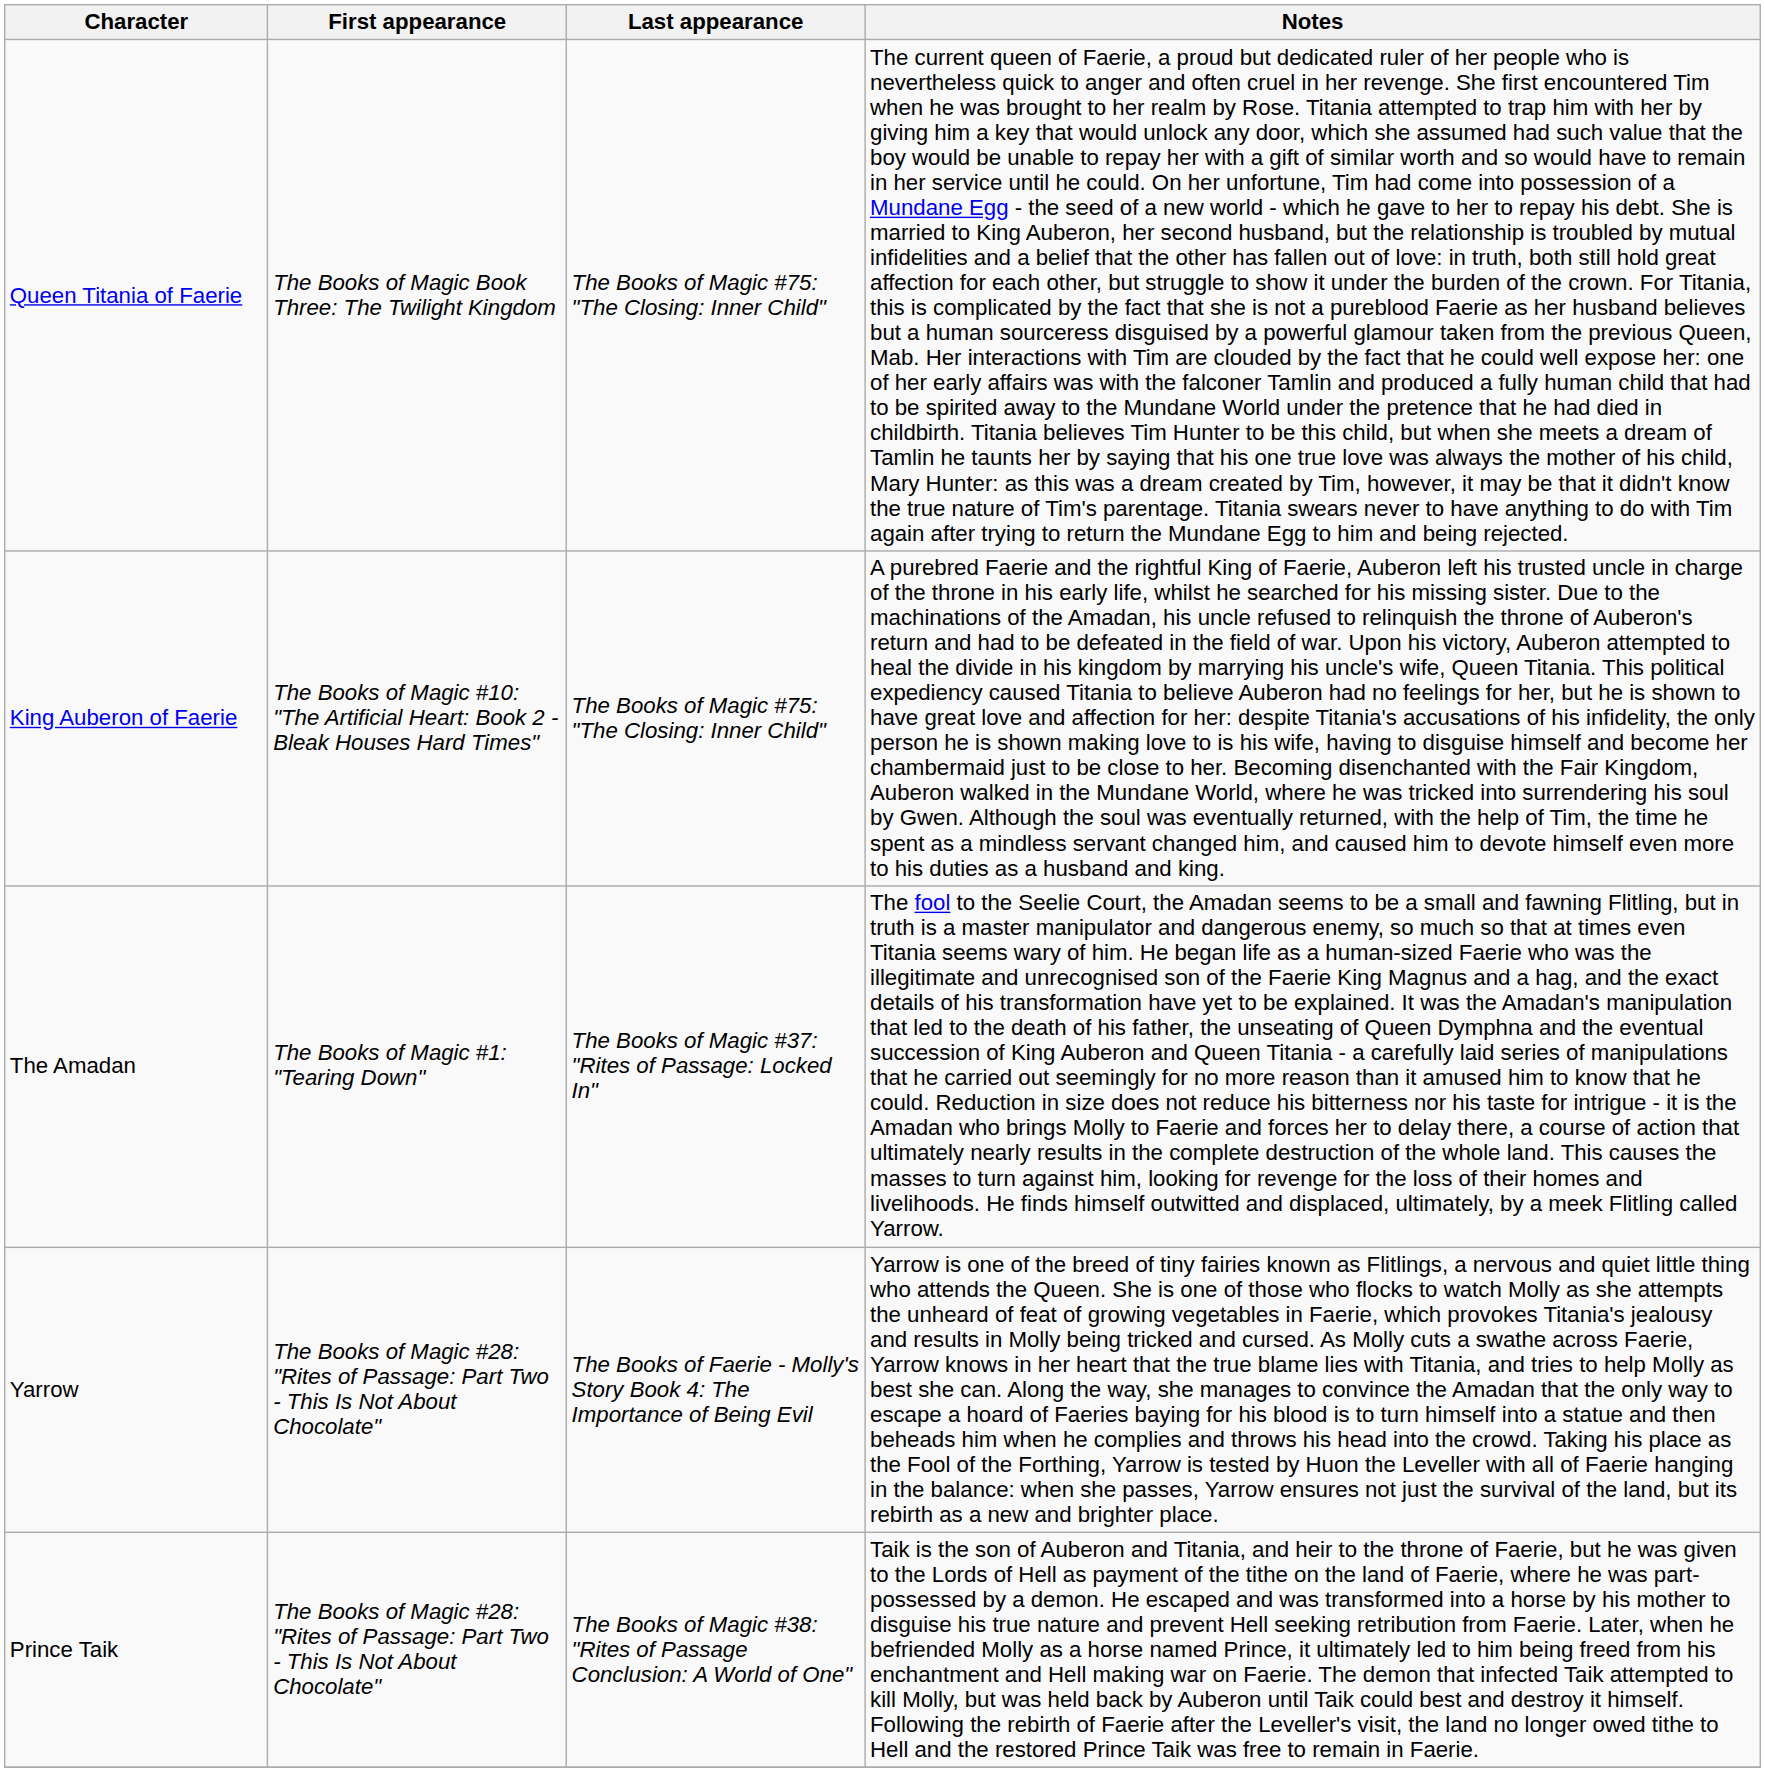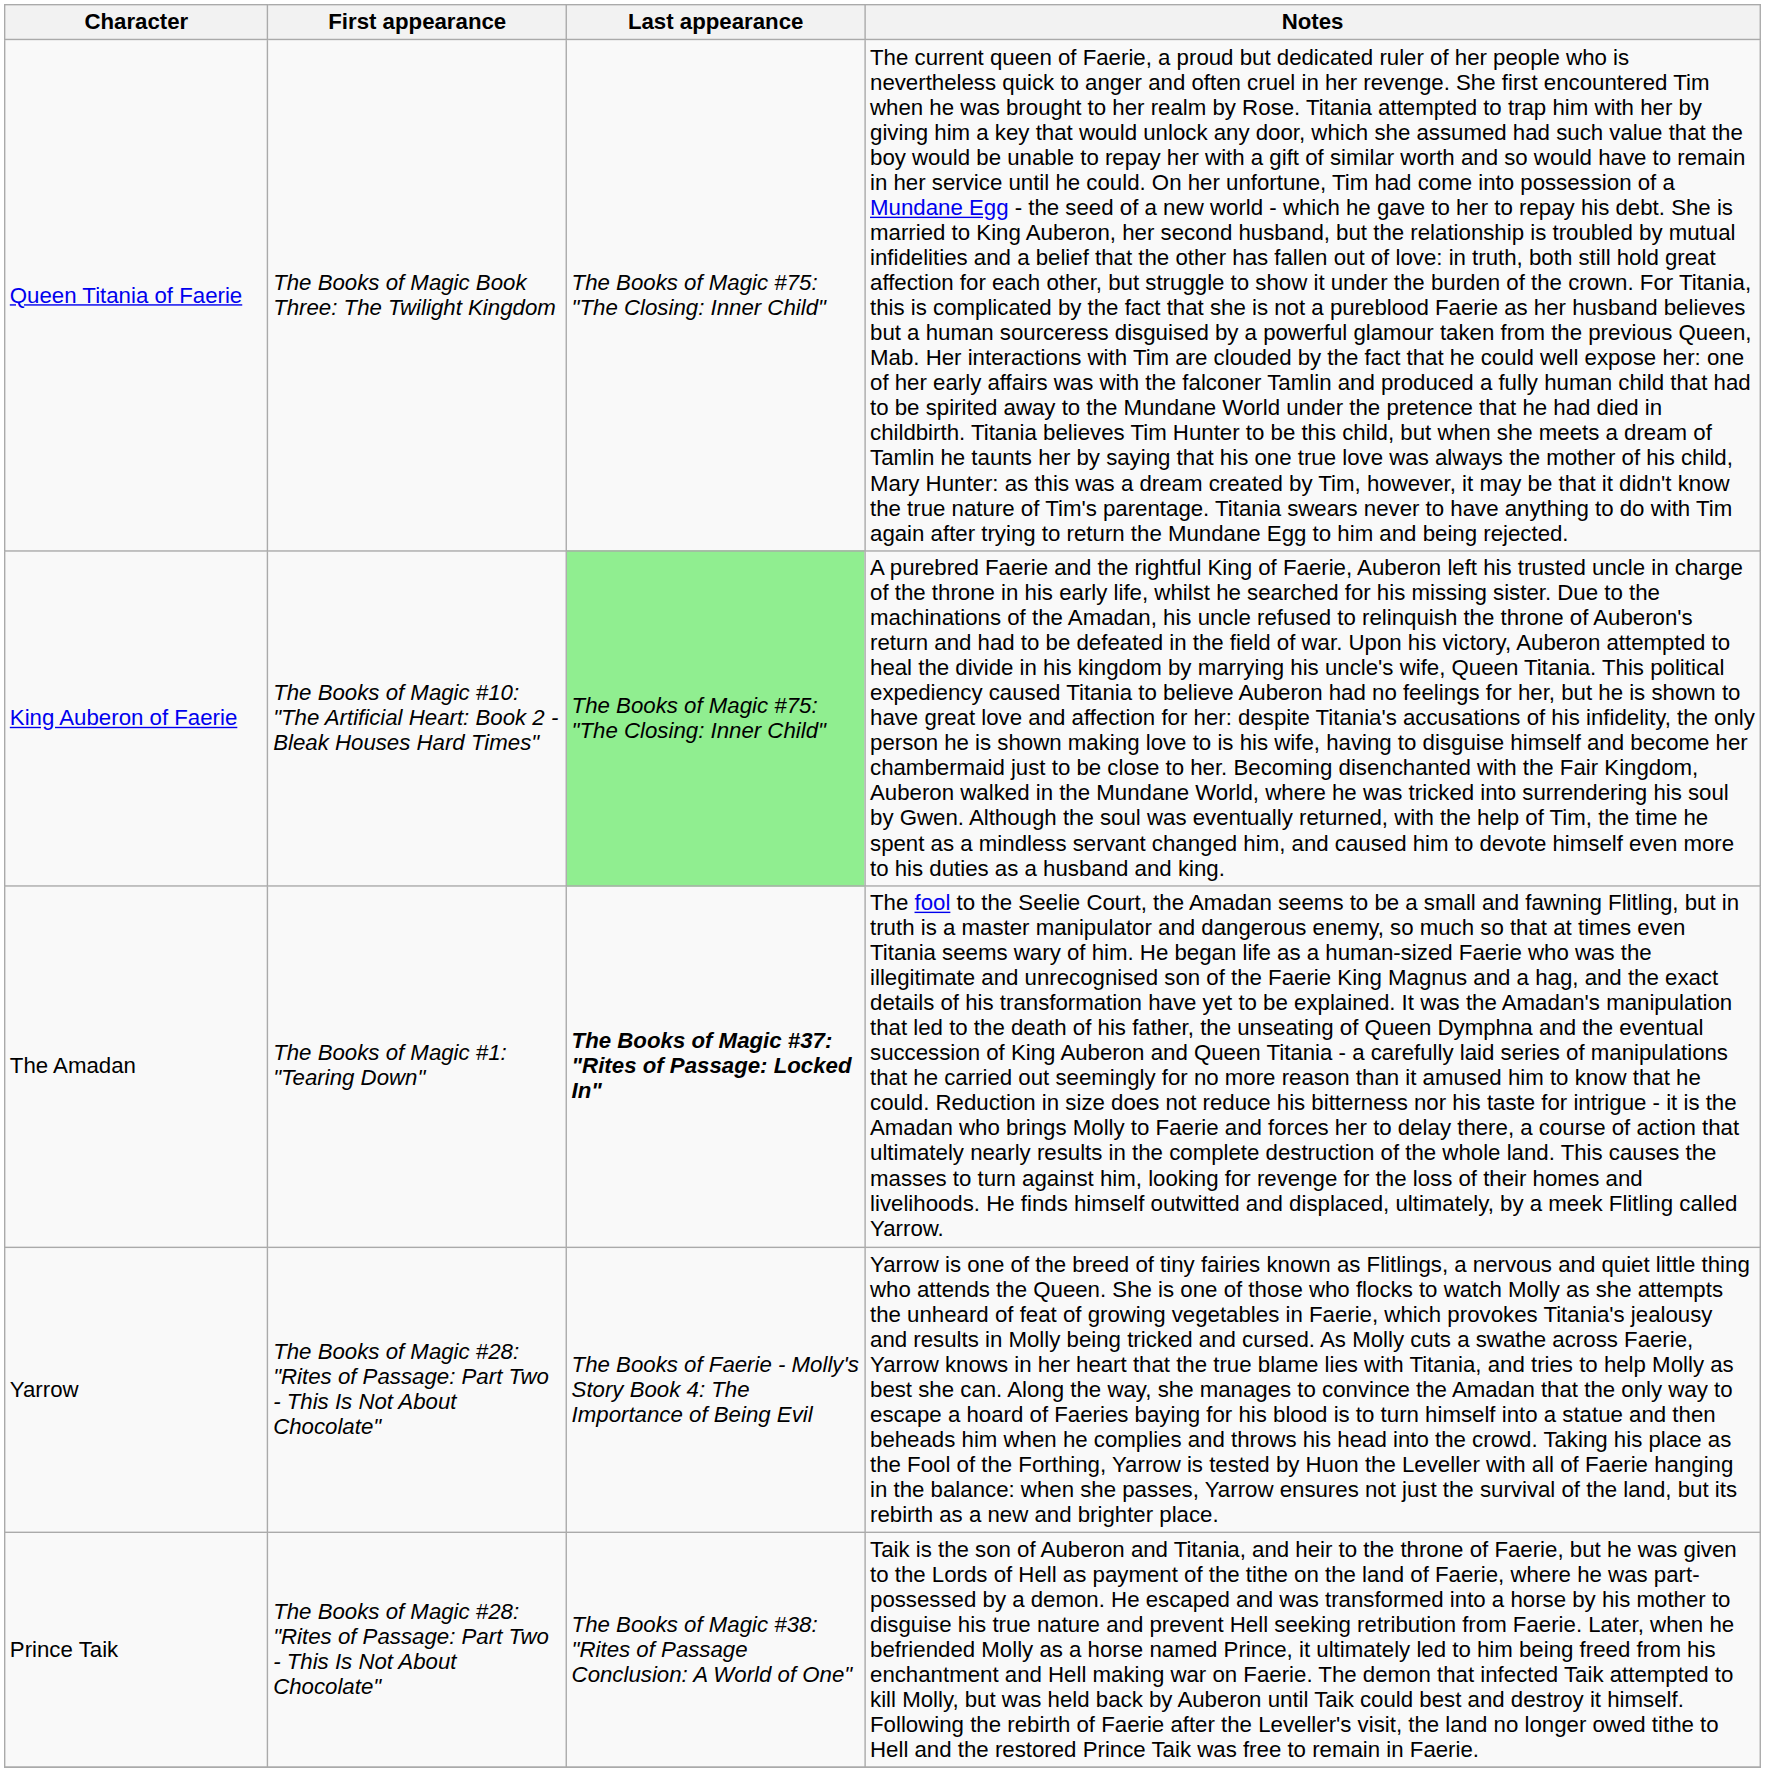(699, 718) no background -> (699, 718) lightgreen background
(702, 1066) normal -> (712, 1066) bold
